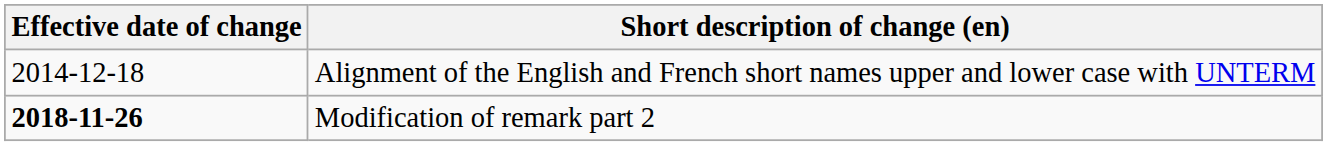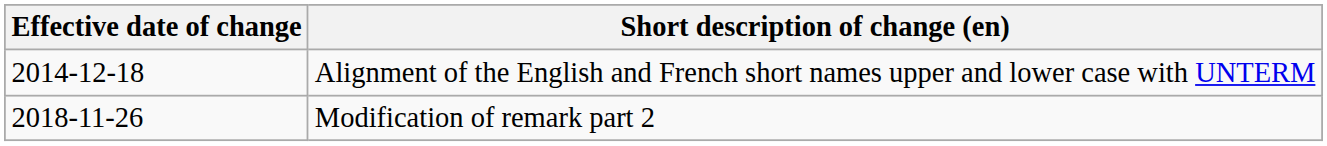(77, 117) bold -> (77, 117) normal
